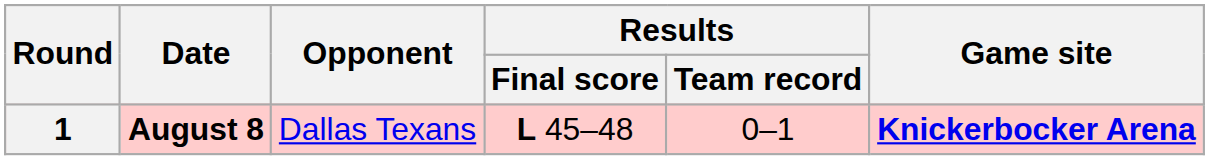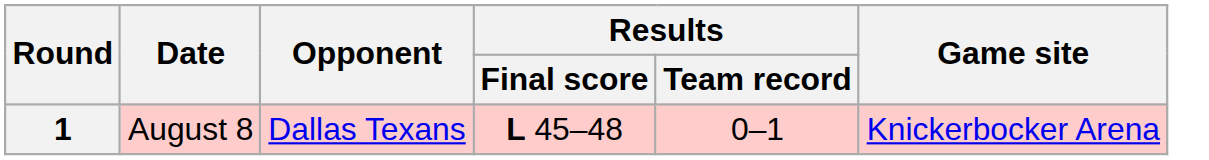(196, 128) bold -> (191, 128) normal
(1036, 128) bold -> (1013, 128) normal
